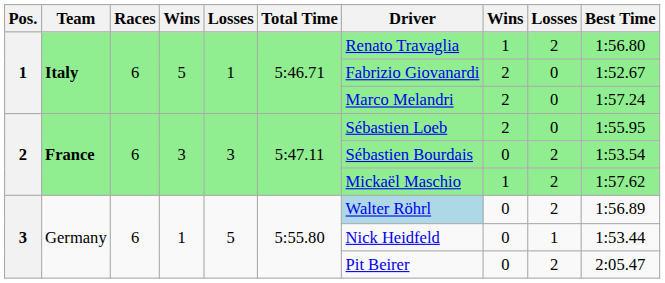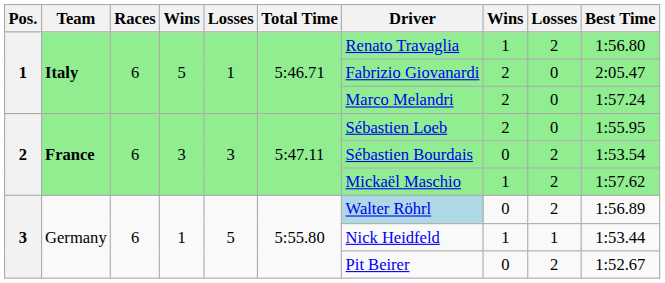(620, 72) 1:52.67 -> (620, 72) 2:05.47
(505, 236) 0 -> (505, 236) 1
(620, 264) 2:05.47 -> (620, 264) 1:52.67
